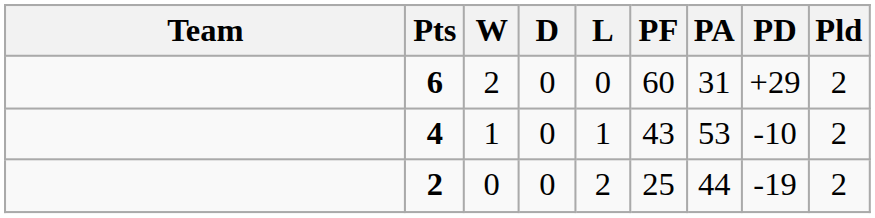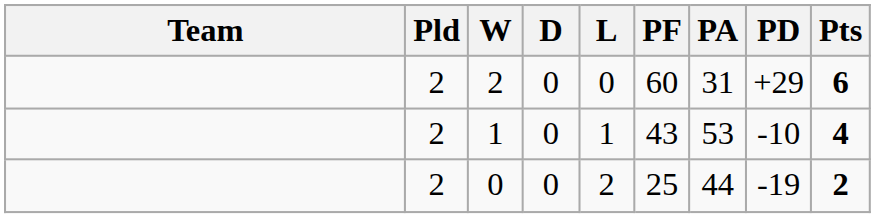columns swapped: (839, 30) <-> (435, 30)
